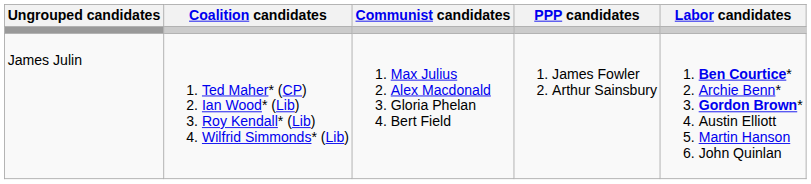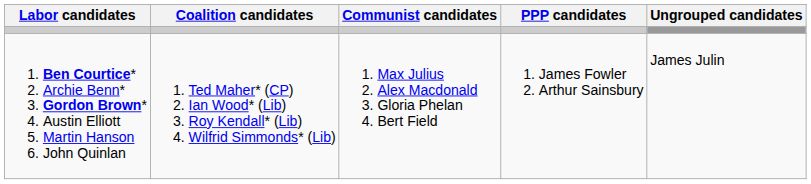columns swapped: (733, 15) <-> (84, 15)
